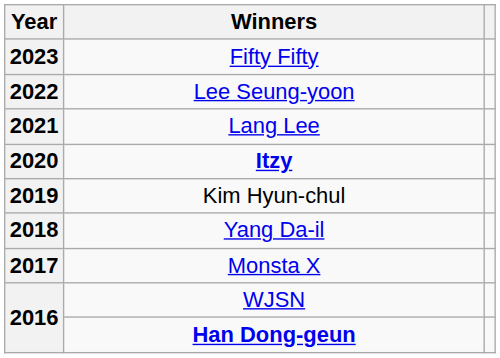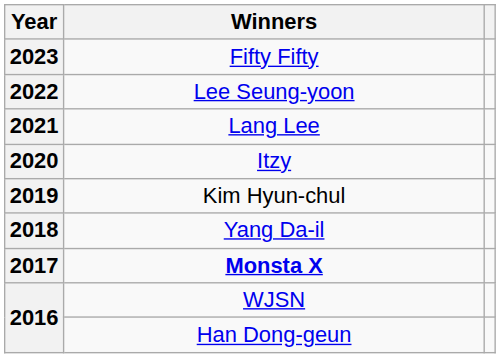(274, 160) bold -> (274, 160) normal
(274, 265) normal -> (274, 265) bold
(274, 334) bold -> (274, 334) normal
